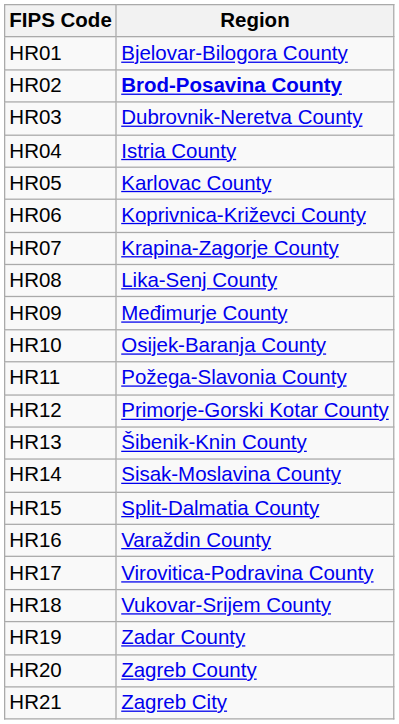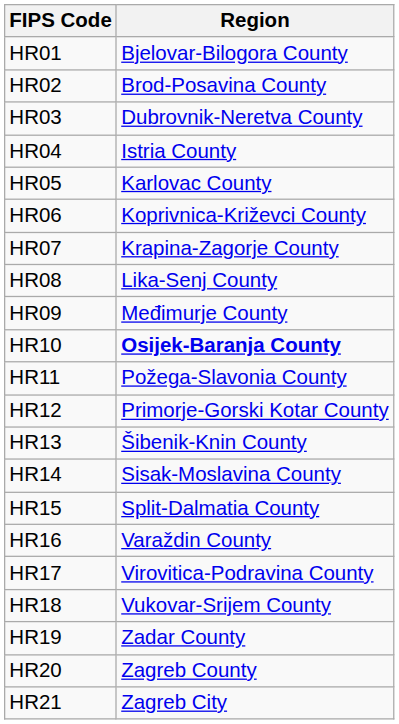(232, 85) bold -> (224, 85) normal
(224, 345) normal -> (231, 345) bold
